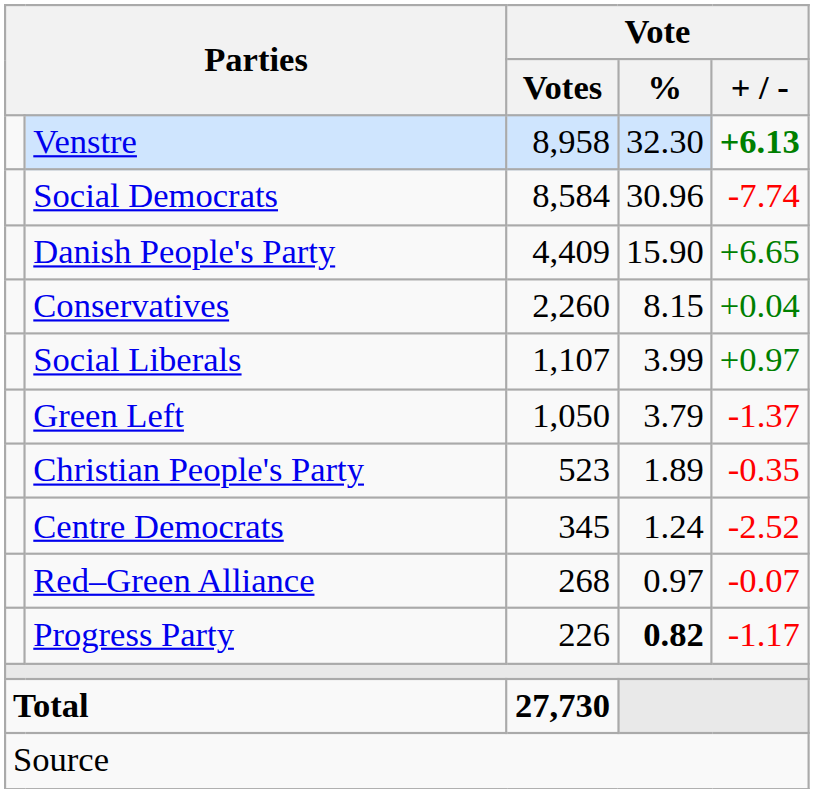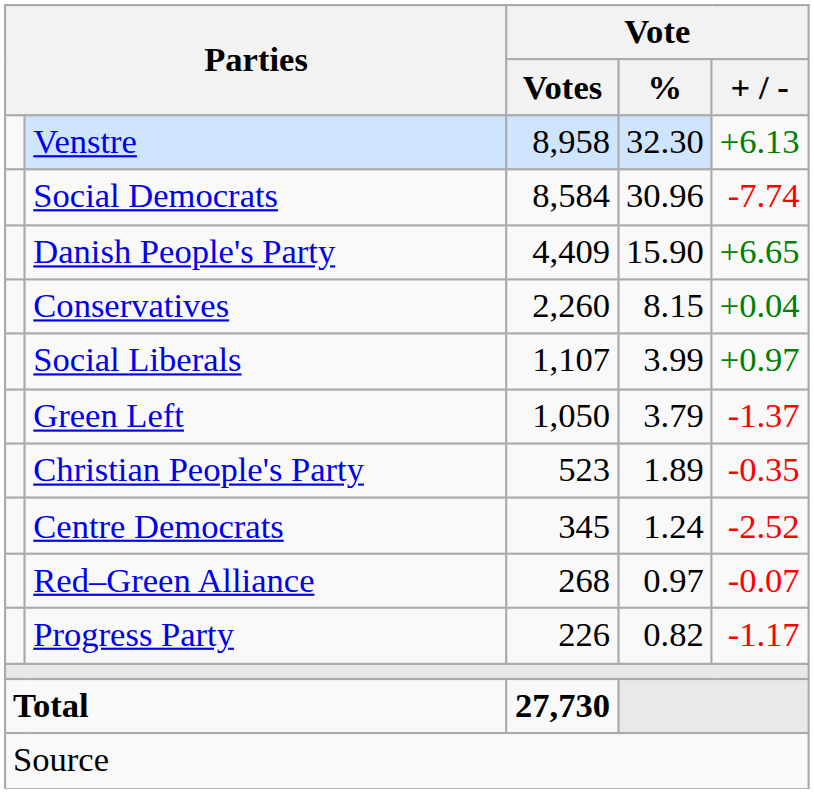(760, 141) bold -> (760, 141) normal
(673, 634) bold -> (673, 634) normal
